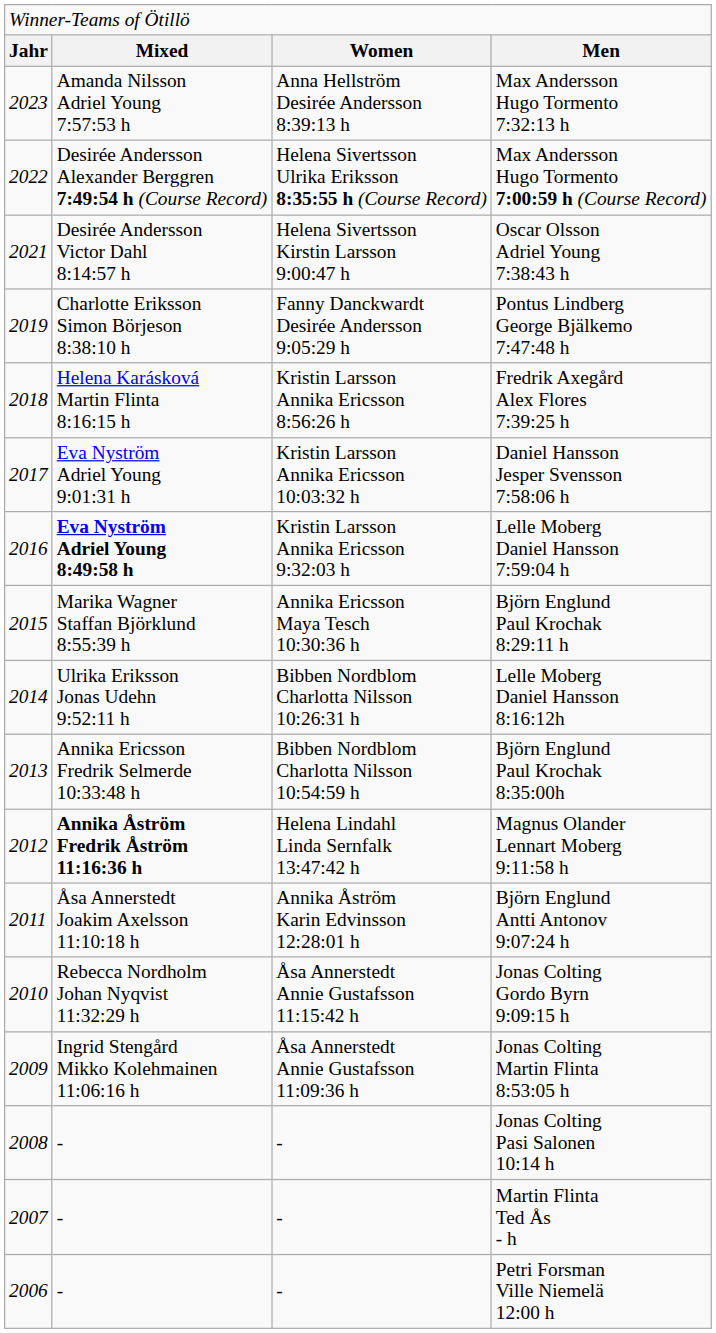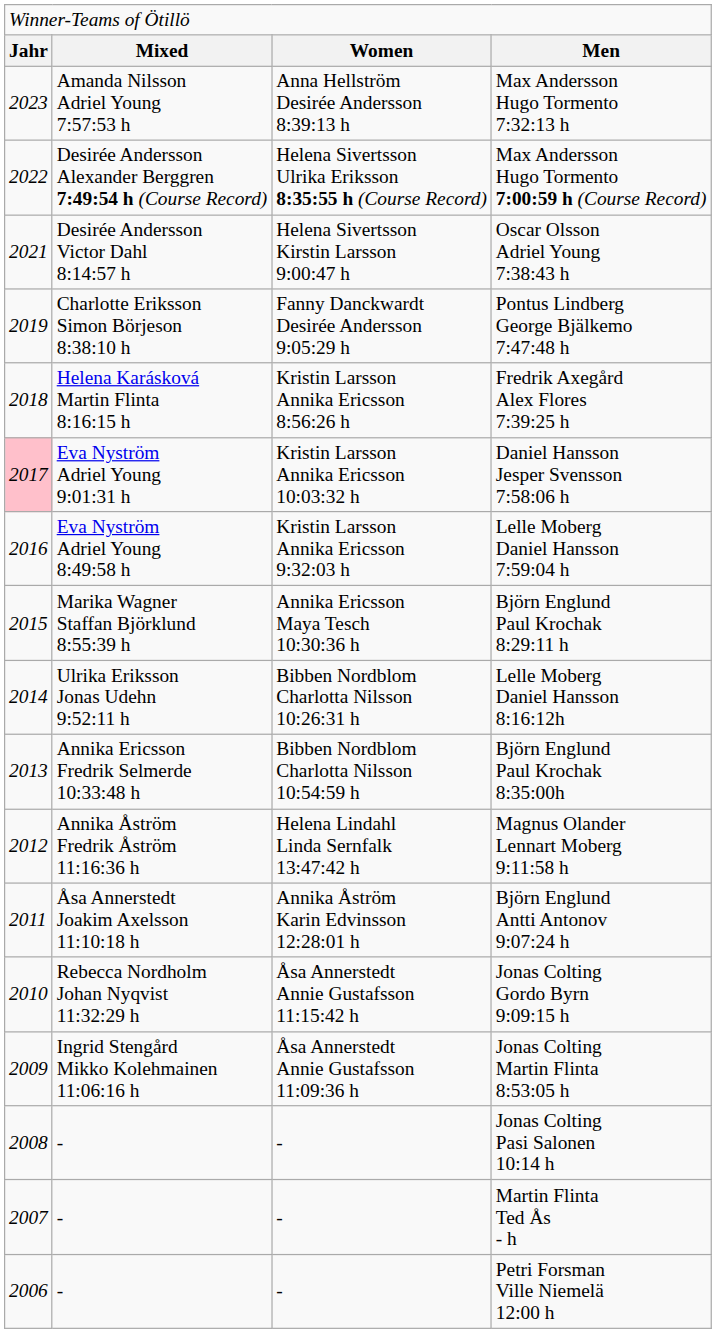(28, 474) no background -> (28, 474) pink background
(111, 548) bold -> (109, 548) normal
(122, 845) bold -> (117, 845) normal
